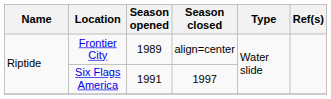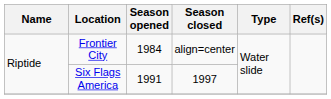(149, 49) 1989 -> (149, 49) 1984
